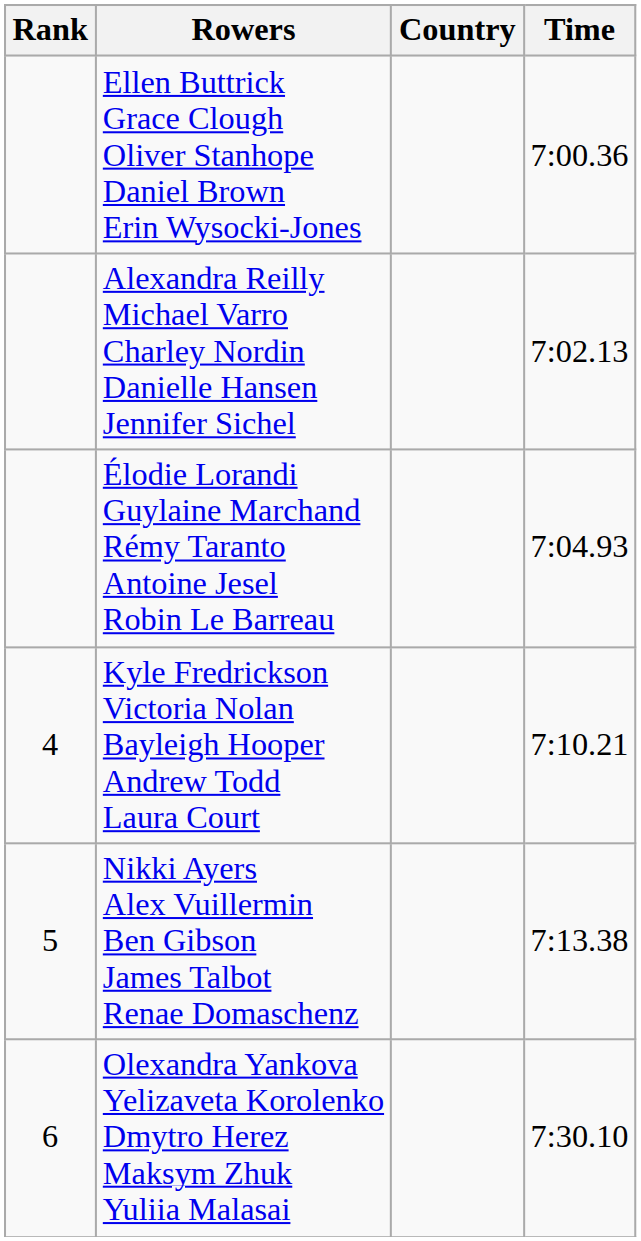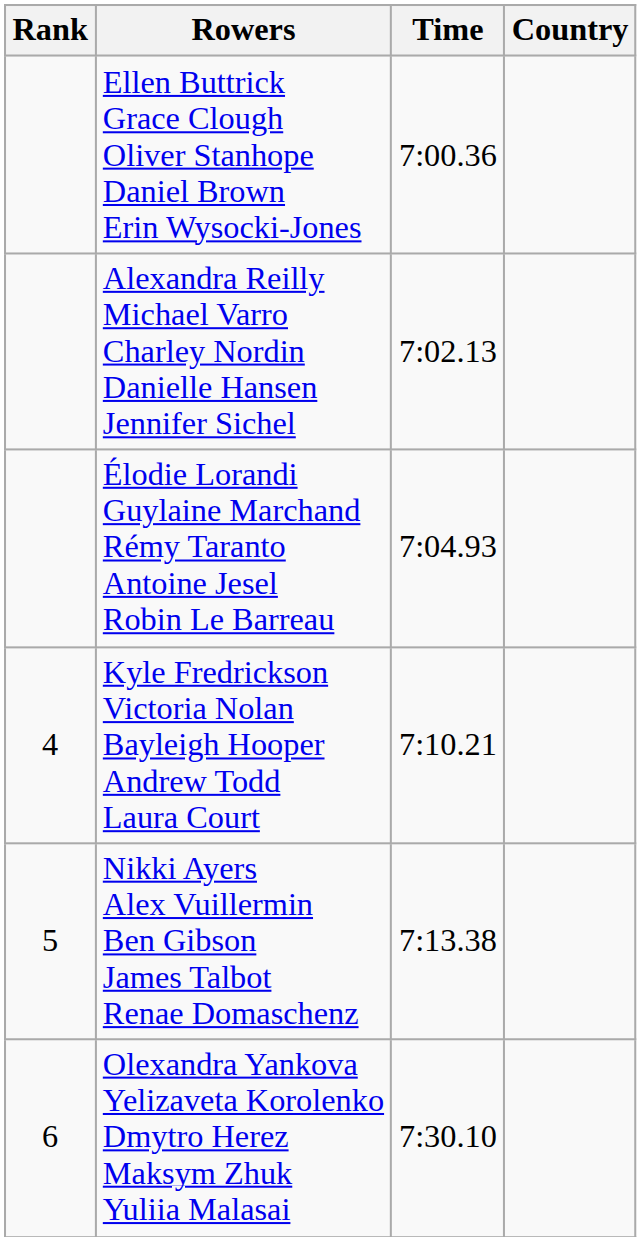columns swapped: (457, 30) <-> (580, 30)
